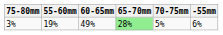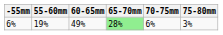columns swapped: (204, 11) <-> (23, 11)
(160, 24) 5% -> (150, 24) 6%
